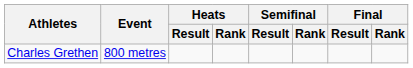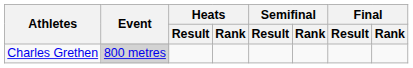(135, 54) no background -> (135, 54) lightgrey background
